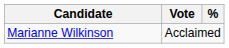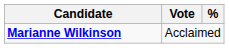(60, 33) normal -> (64, 33) bold
